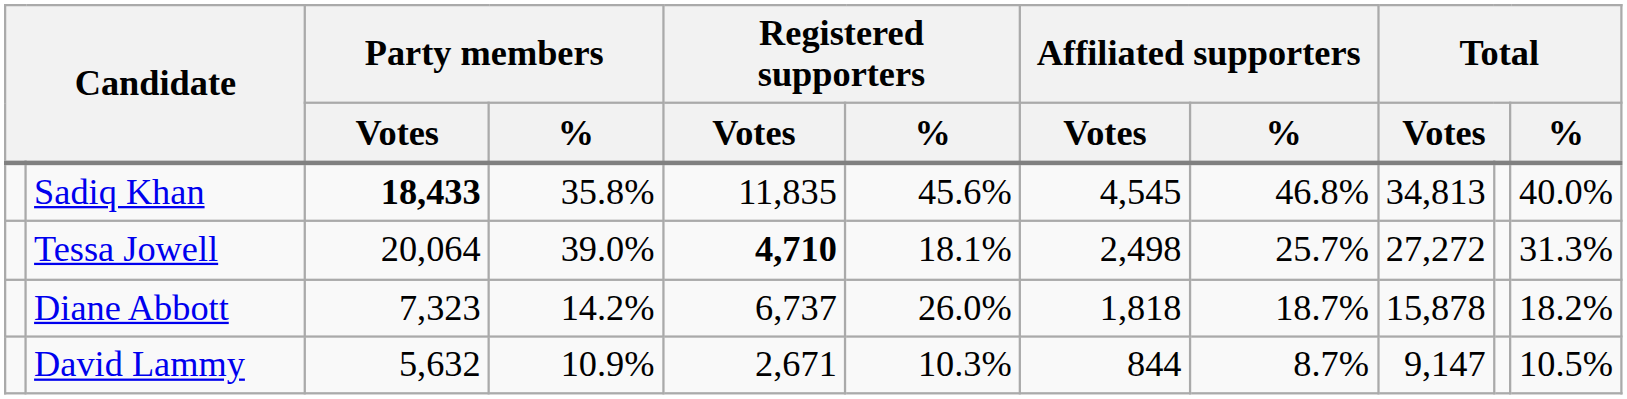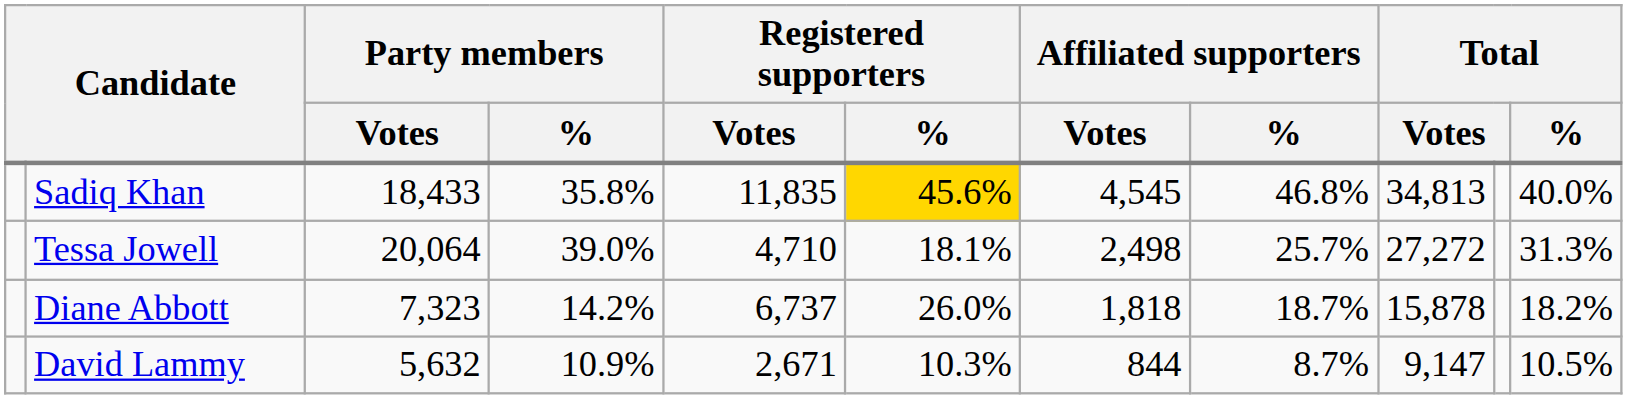(431, 191) bold -> (431, 191) normal
(965, 191) no background -> (965, 191) gold background
(796, 249) bold -> (796, 249) normal
